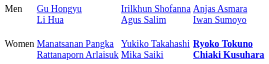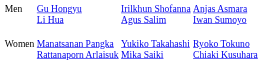(229, 49) bold -> (225, 49) normal
